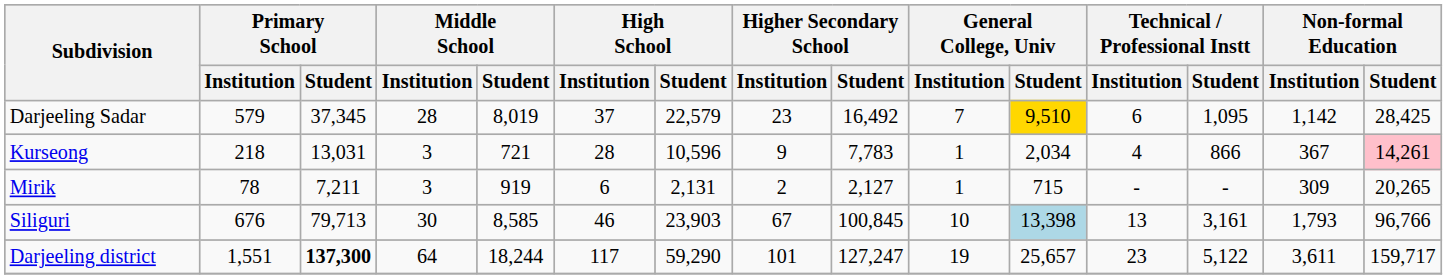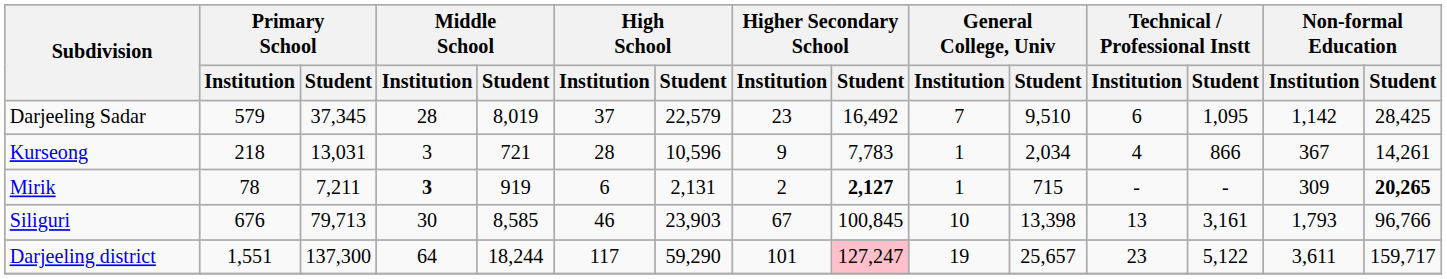(1048, 116) gold background -> (1048, 116) no background
(1403, 151) pink background -> (1403, 151) no background
(427, 186) normal -> (427, 186) bold
(871, 186) normal -> (871, 186) bold
(1403, 186) normal -> (1403, 186) bold
(1048, 221) lightblue background -> (1048, 221) no background
(338, 256) bold -> (338, 256) normal
(871, 256) no background -> (871, 256) pink background
